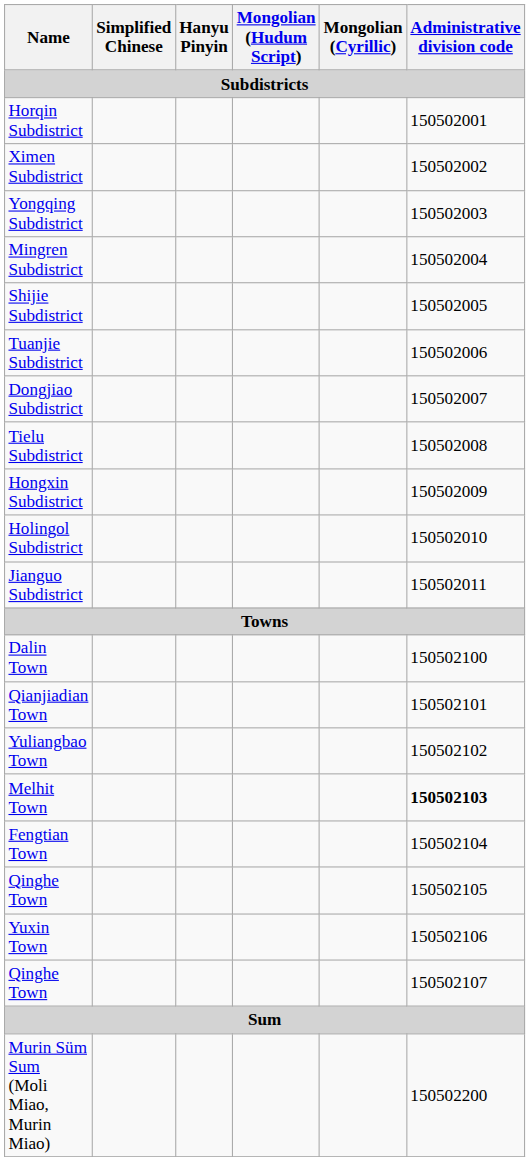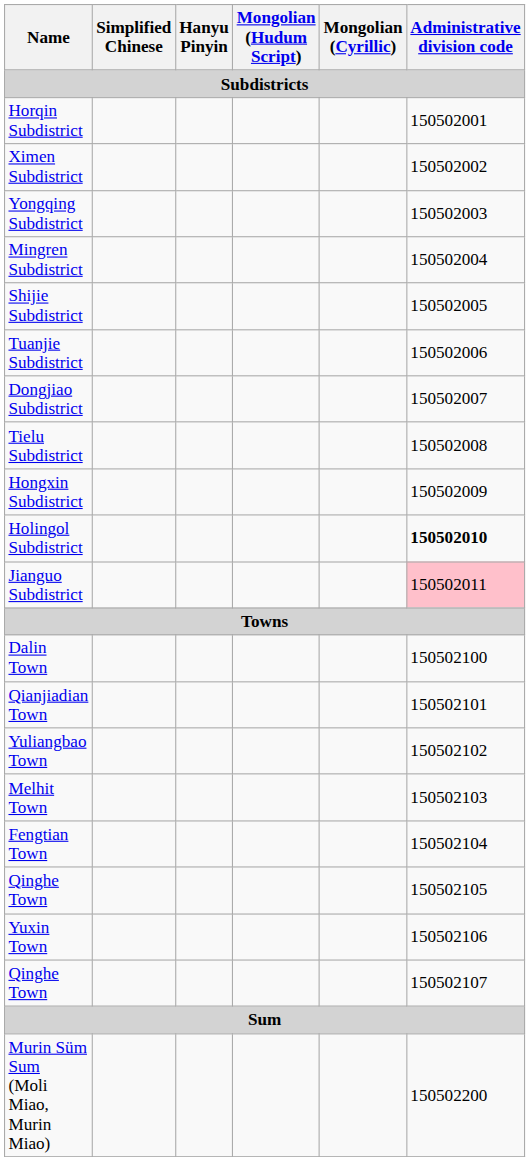(449, 538) normal -> (449, 538) bold
(449, 584) no background -> (449, 584) pink background
(449, 797) bold -> (449, 797) normal
